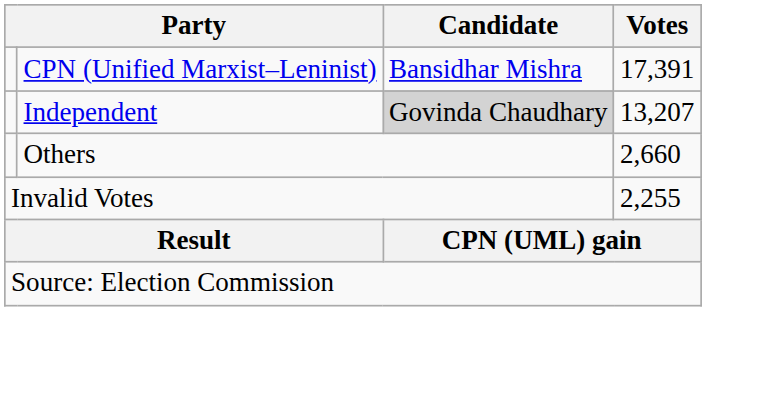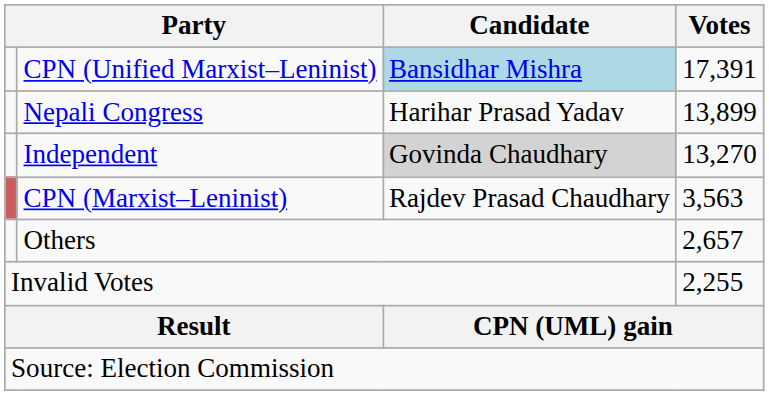(486, 68) no background -> (486, 68) lightblue background
+ row: (113, 111)
(657, 111) 13,207 -> (720, 154) 13,270
+ row: (155, 197)
(650, 154) 2,660 -> (713, 240) 2,657
